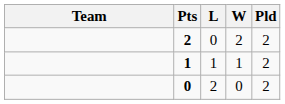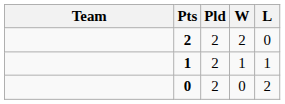columns swapped: (266, 16) <-> (213, 16)
